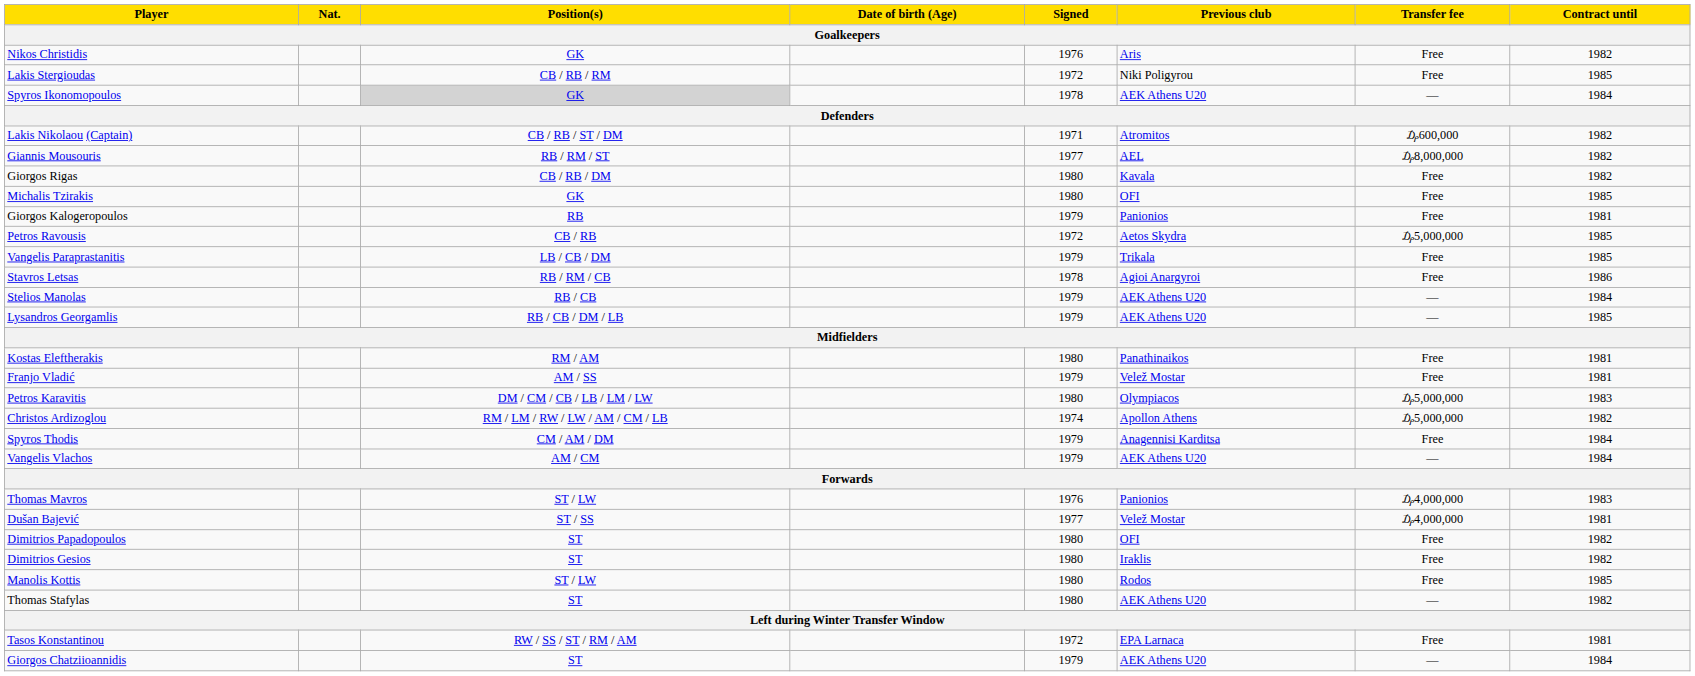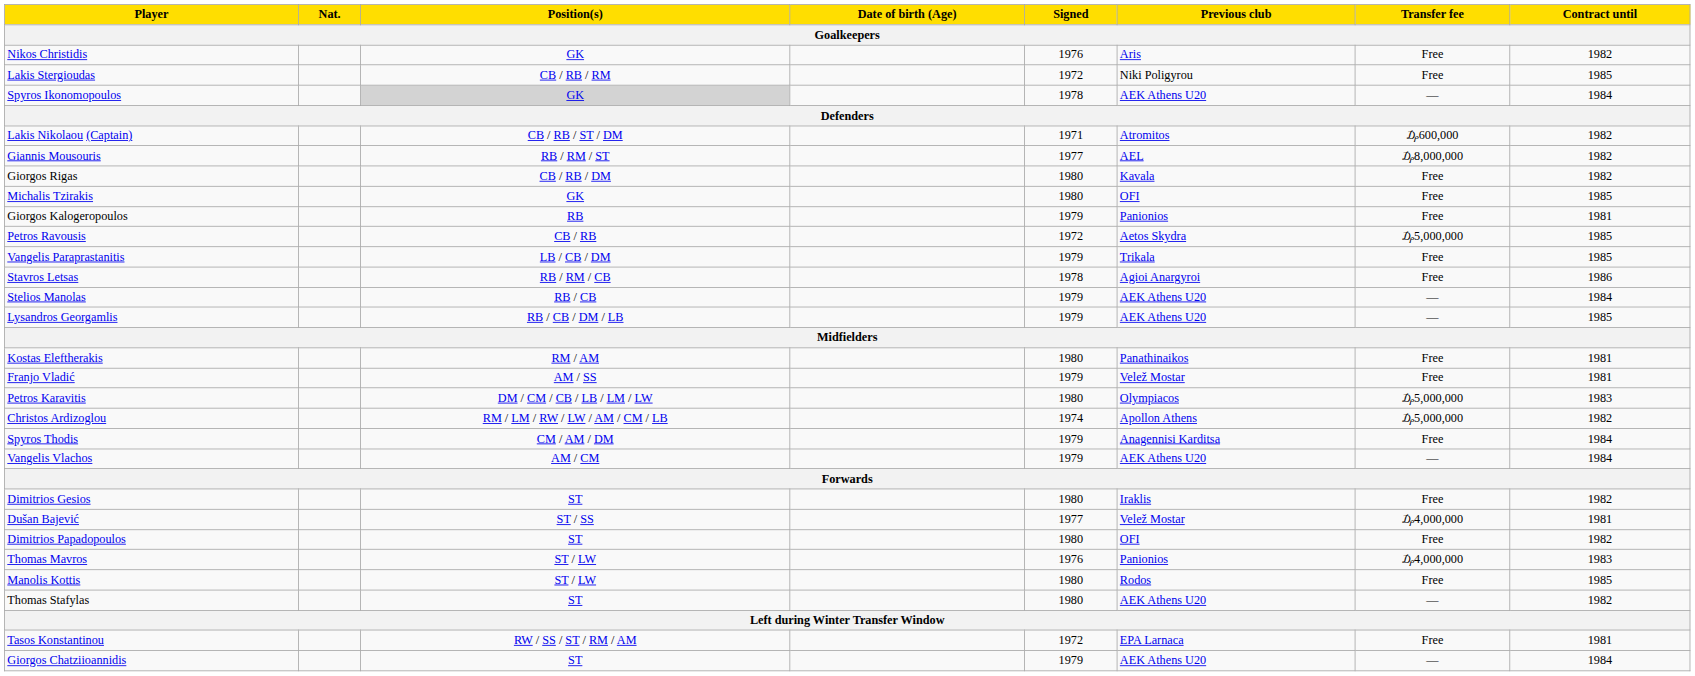rows swapped: (49, 560) <-> (47, 499)
